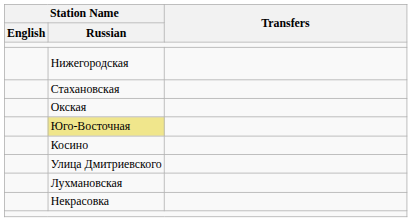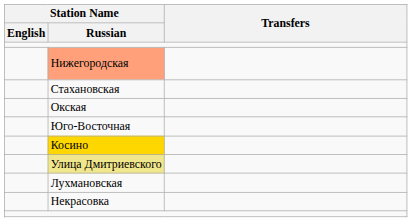(90, 63) no background -> (90, 63) lightsalmon background
(91, 126) khaki background -> (91, 126) no background
(69, 145) no background -> (69, 145) gold background
(106, 164) no background -> (106, 164) khaki background
